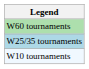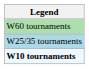(38, 55) normal -> (41, 55) bold
